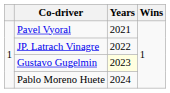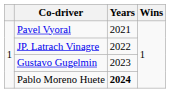(120, 63) lightyellow background -> (120, 63) no background
(120, 79) normal -> (120, 79) bold
